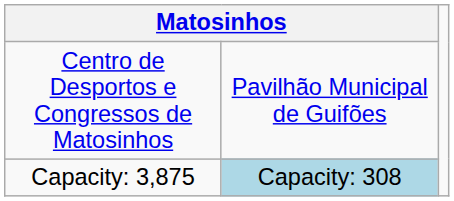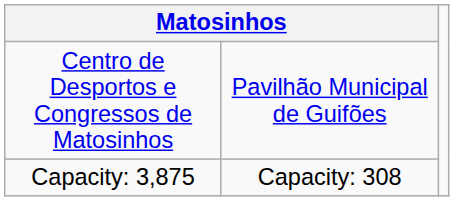(330, 177) lightblue background -> (330, 177) no background
